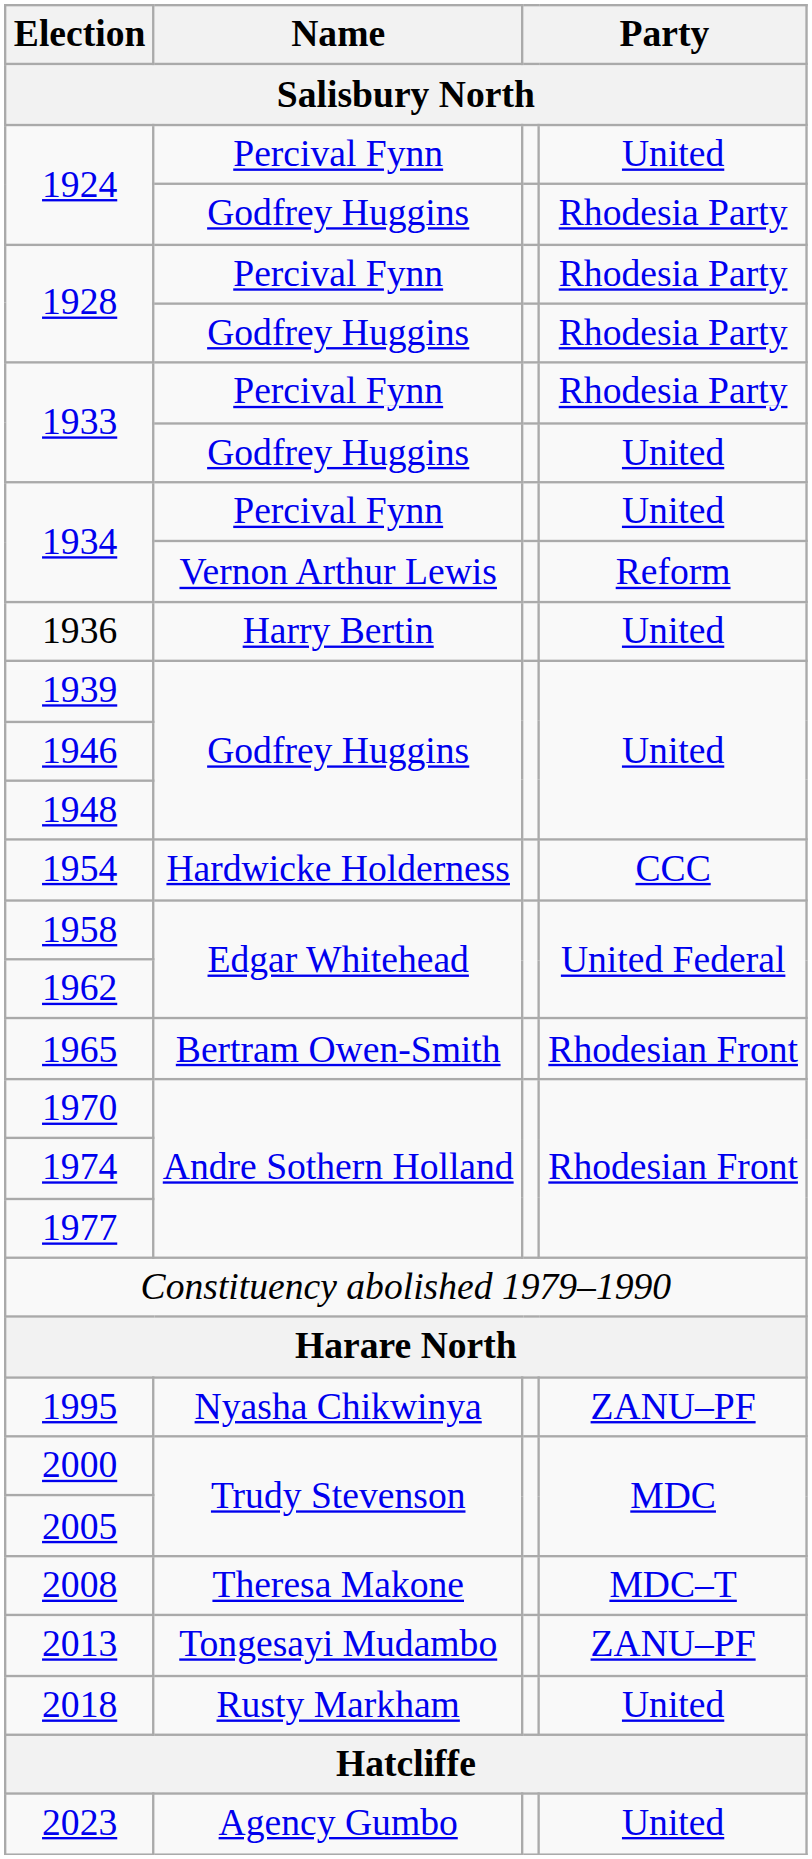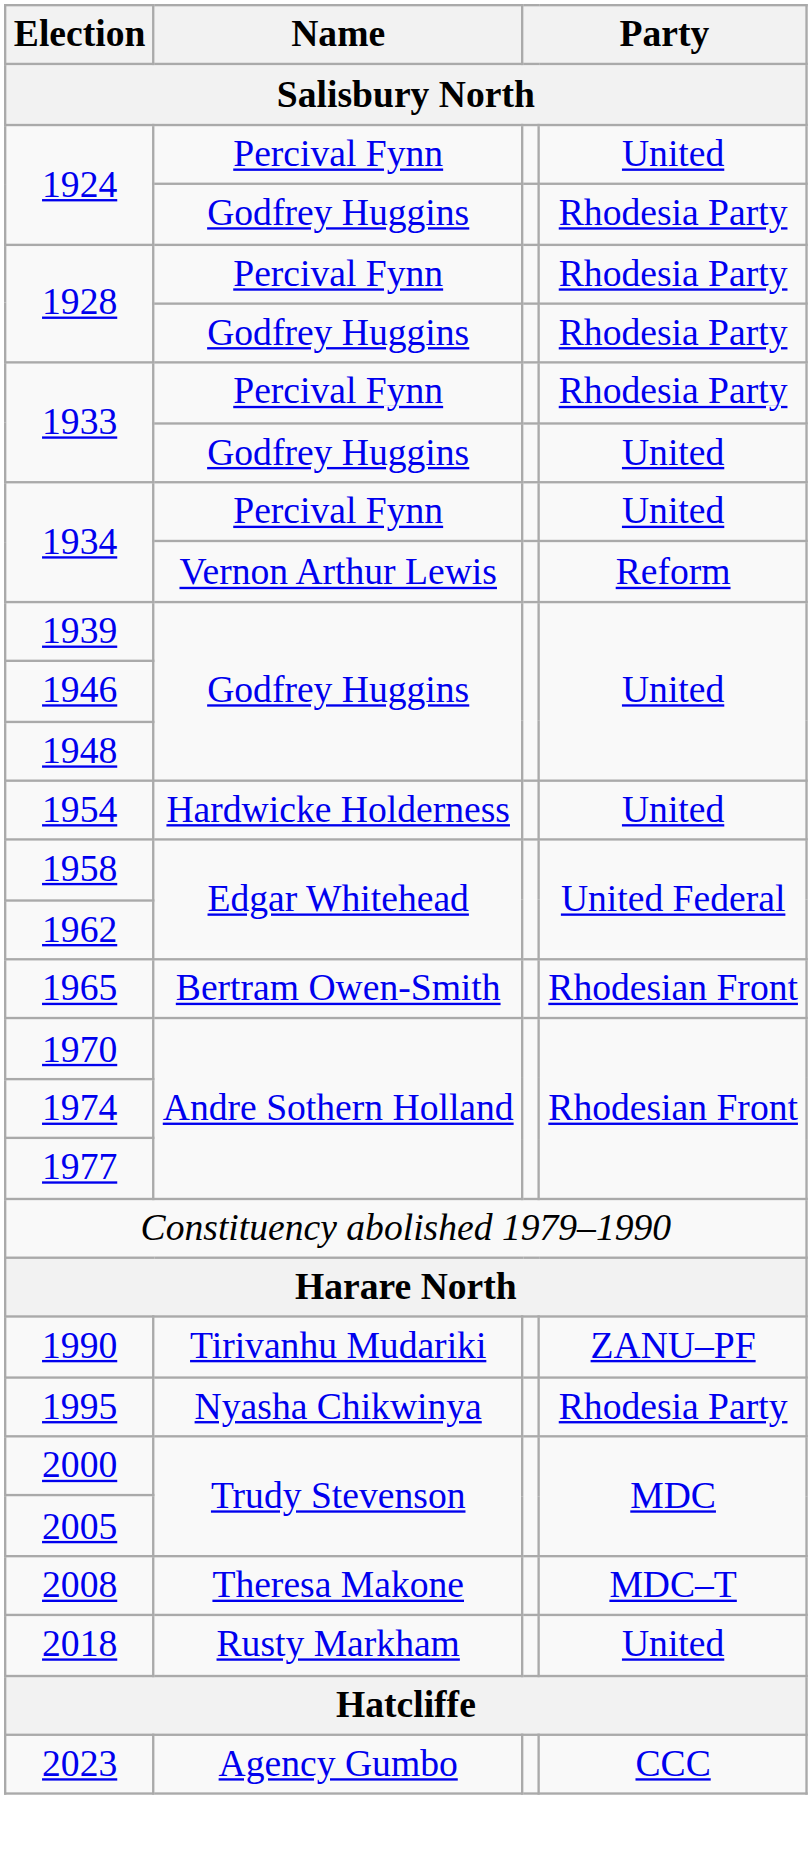- row: (80, 630)
(673, 869) CCC -> (673, 809) United
+ row: (80, 1346)
(673, 1405) ZANU–PF -> (673, 1405) Rhodesia Party
- row: (80, 1644)
(673, 1823) United -> (673, 1763) CCC
